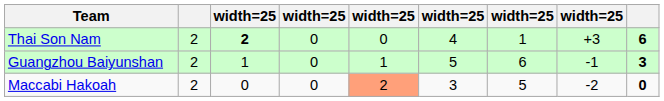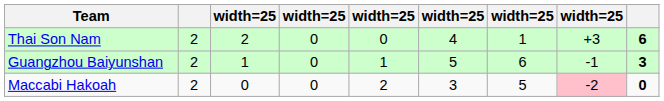(245, 39) bold -> (245, 39) normal
(384, 85) lightsalmon background -> (384, 85) no background
(592, 85) no background -> (592, 85) pink background
